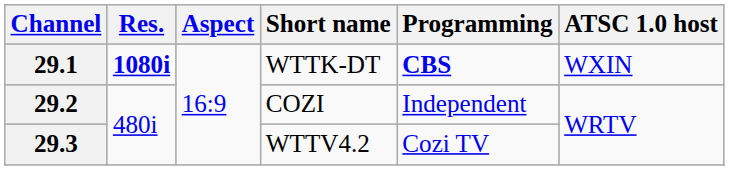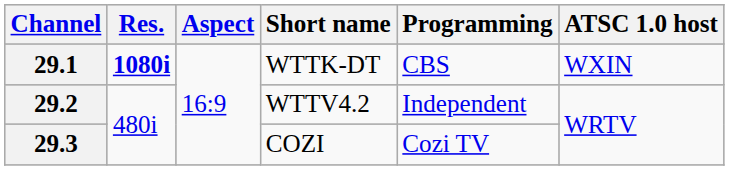(427, 64) bold -> (426, 64) normal
(295, 104) COZI -> (318, 104) WTTV4.2
(318, 143) WTTV4.2 -> (295, 143) COZI
